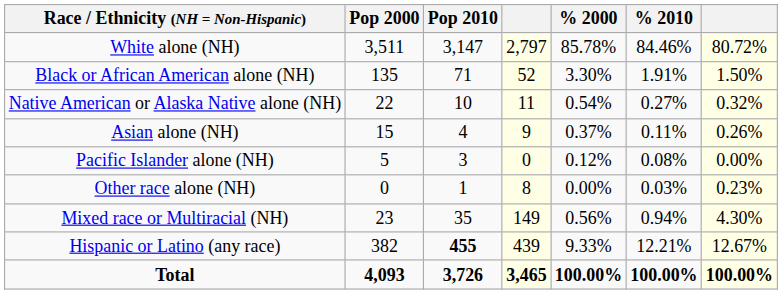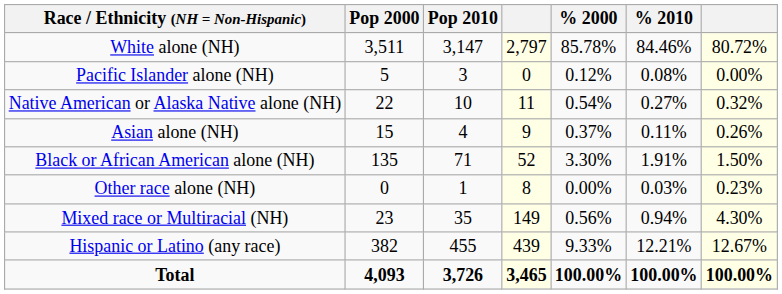rows swapped: (175, 75) <-> (175, 160)
(463, 246) bold -> (463, 246) normal
